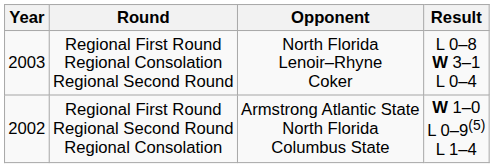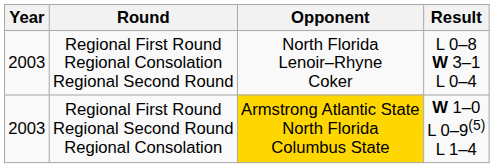(27, 128) 2002 -> (27, 128) 2003
(330, 128) no background -> (330, 128) gold background
